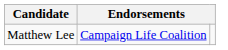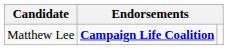(143, 34) normal -> (147, 34) bold
